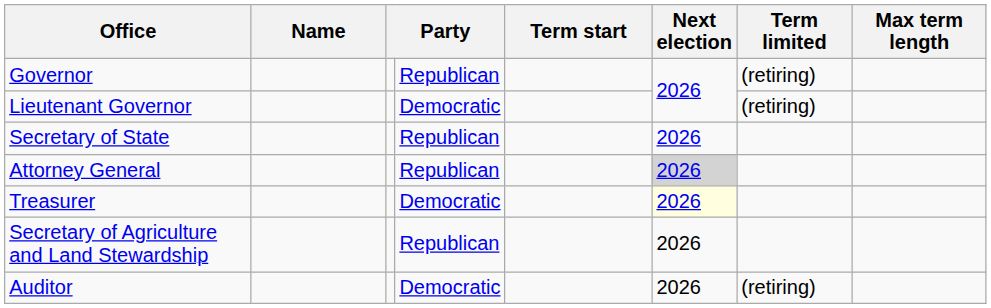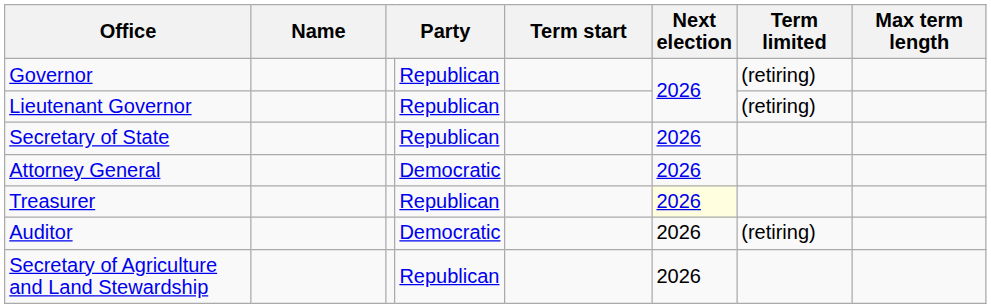(450, 106) Democratic -> (449, 106) Republican
(449, 169) Republican -> (450, 169) Democratic
(679, 169) lightgrey background -> (679, 169) no background
(450, 201) Democratic -> (449, 201) Republican
rows swapped: (41, 287) <-> (113, 244)
